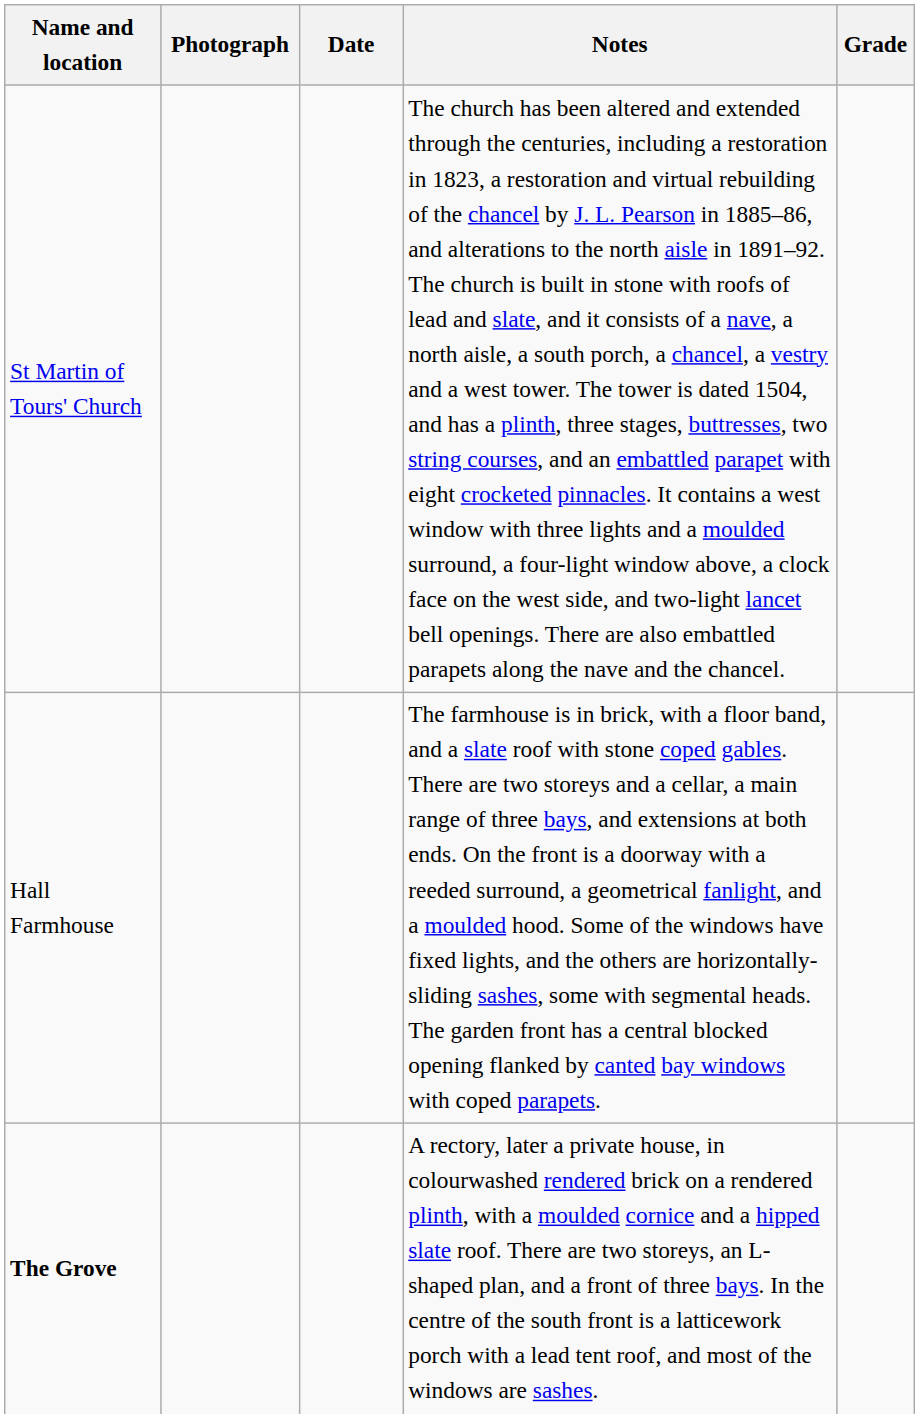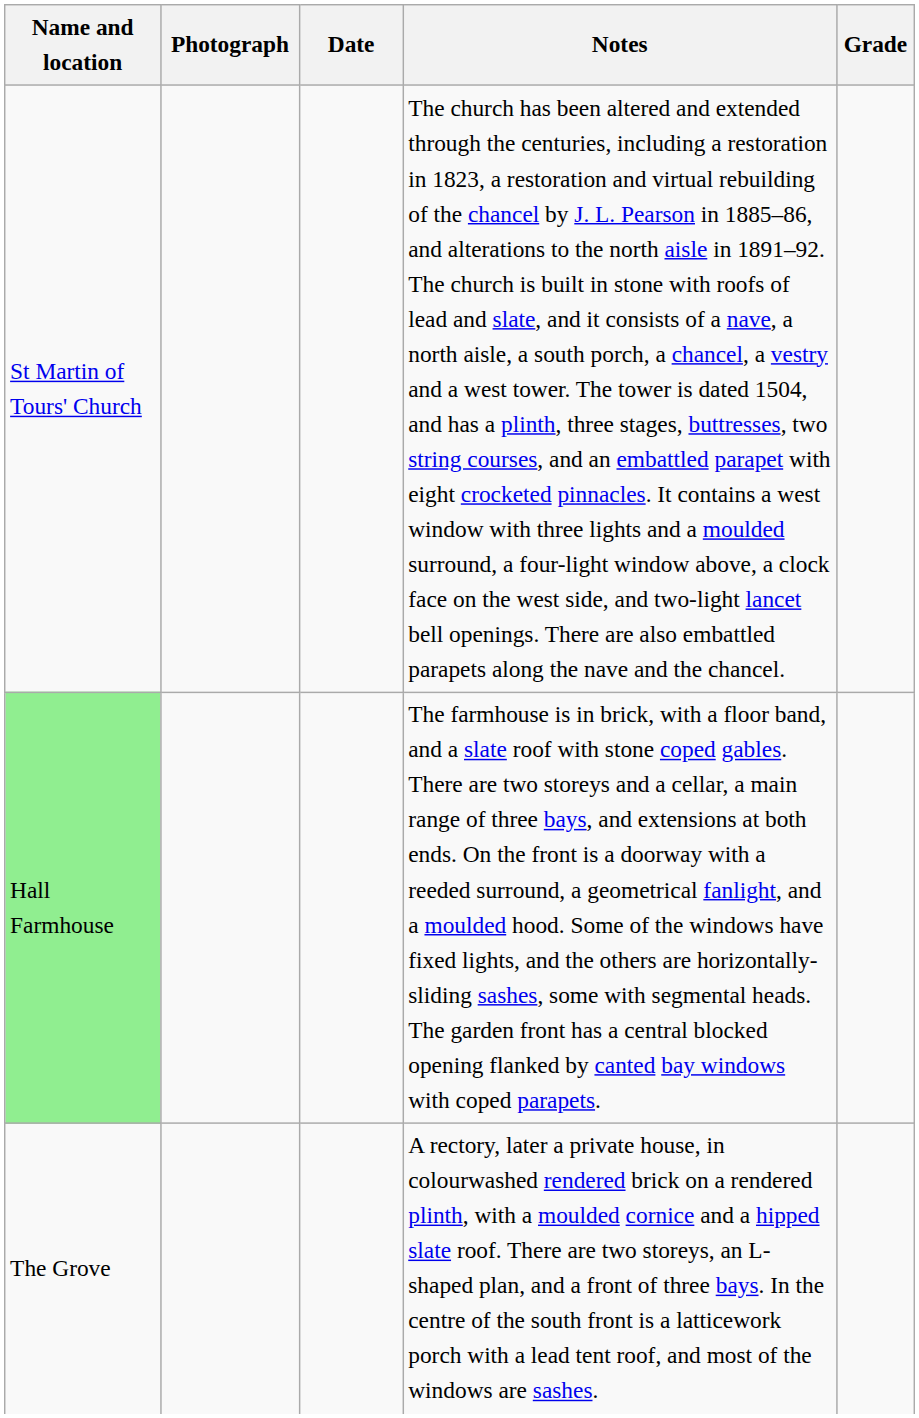(62, 907) no background -> (62, 907) lightgreen background
(63, 1268) bold -> (60, 1268) normal
